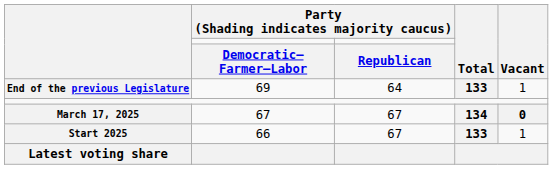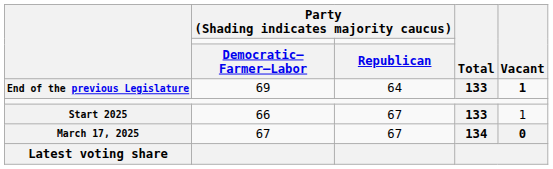(523, 88) normal -> (523, 88) bold
rows swapped: (98, 134) <-> (98, 114)
